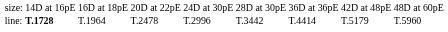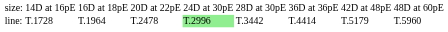(39, 21) bold -> (39, 21) normal
(197, 21) no background -> (197, 21) lightgreen background
